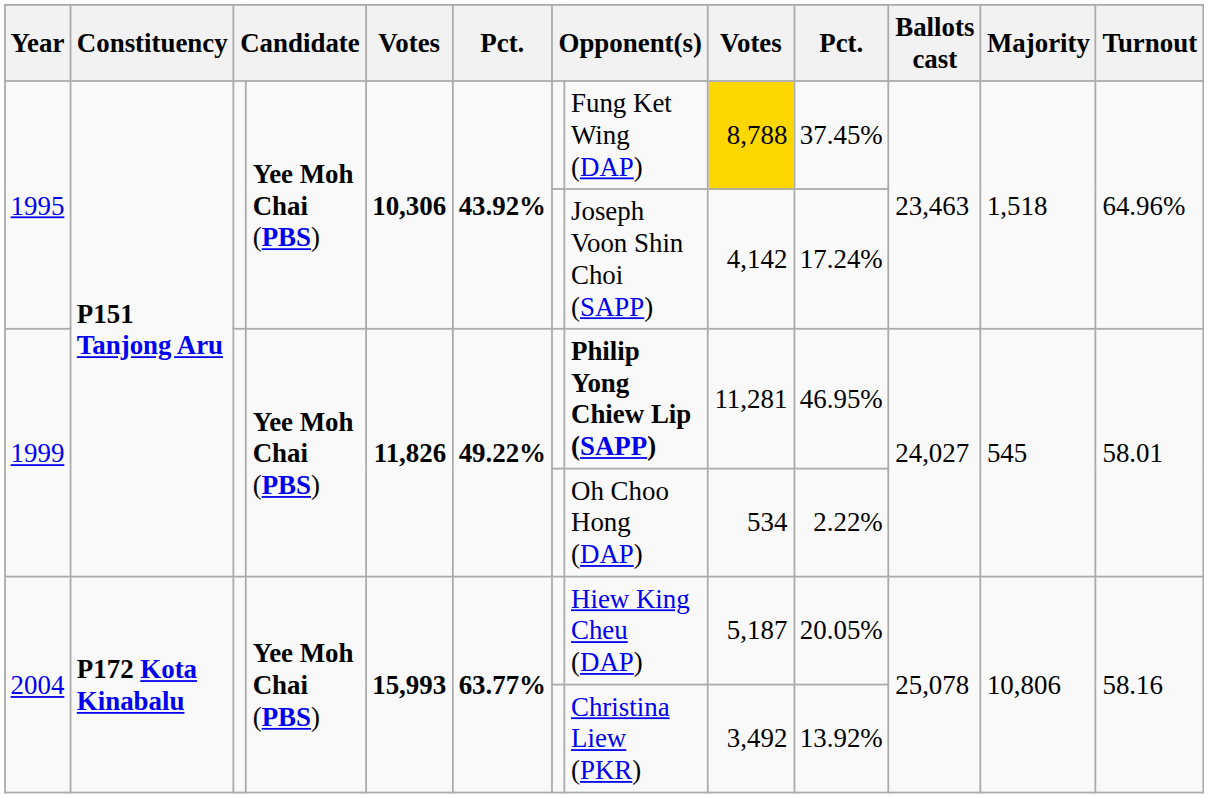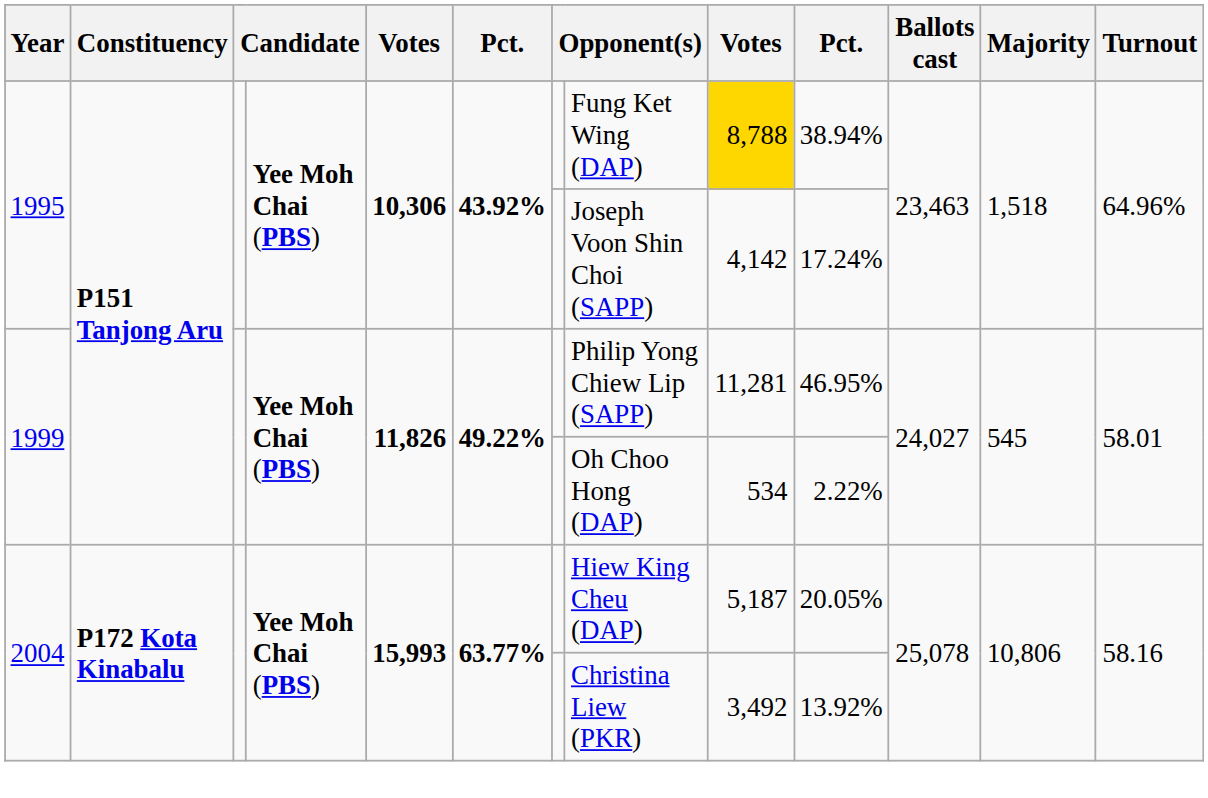(841, 134) 37.45% -> (841, 134) 38.94%
(631, 398) bold -> (635, 382) normal
